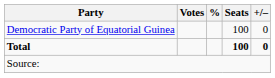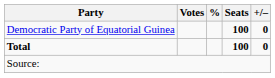(241, 30) normal -> (241, 30) bold
(265, 30) normal -> (265, 30) bold
